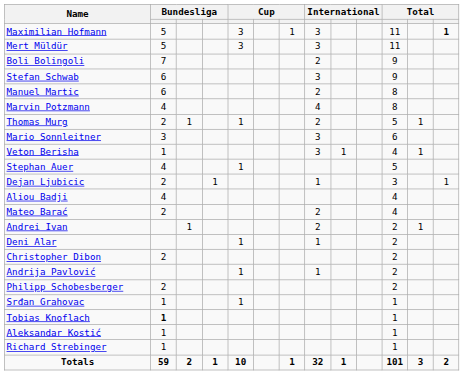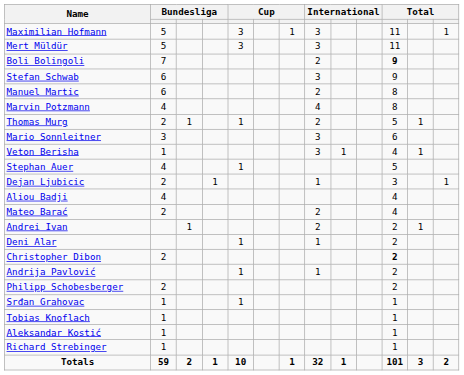(446, 31) bold -> (446, 31) normal
(395, 61) normal -> (395, 61) bold
(395, 257) normal -> (395, 257) bold
(164, 317) bold -> (164, 317) normal
